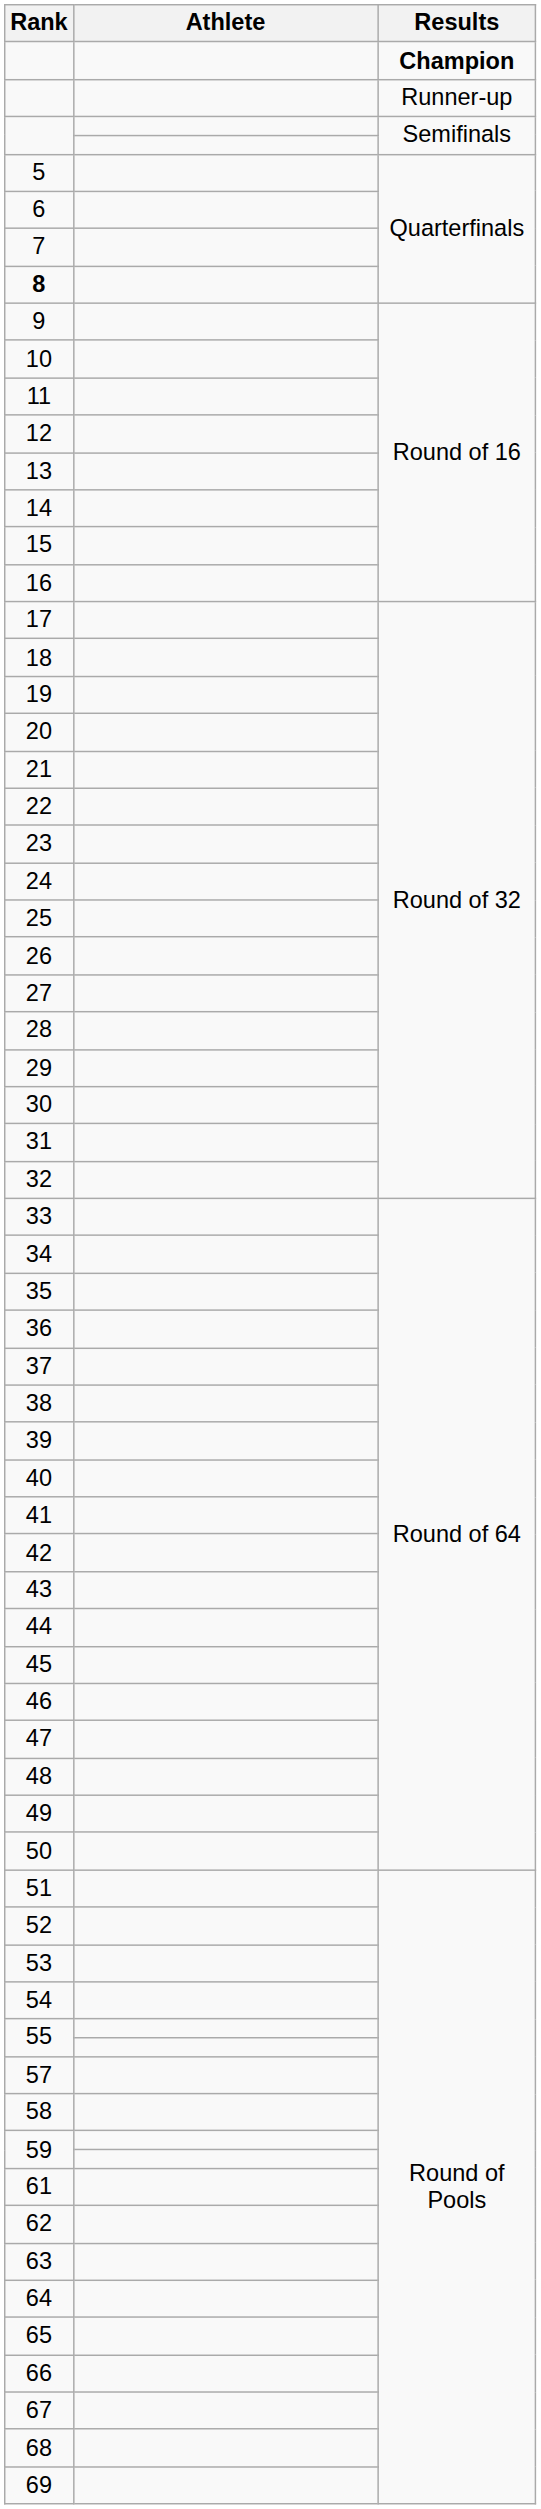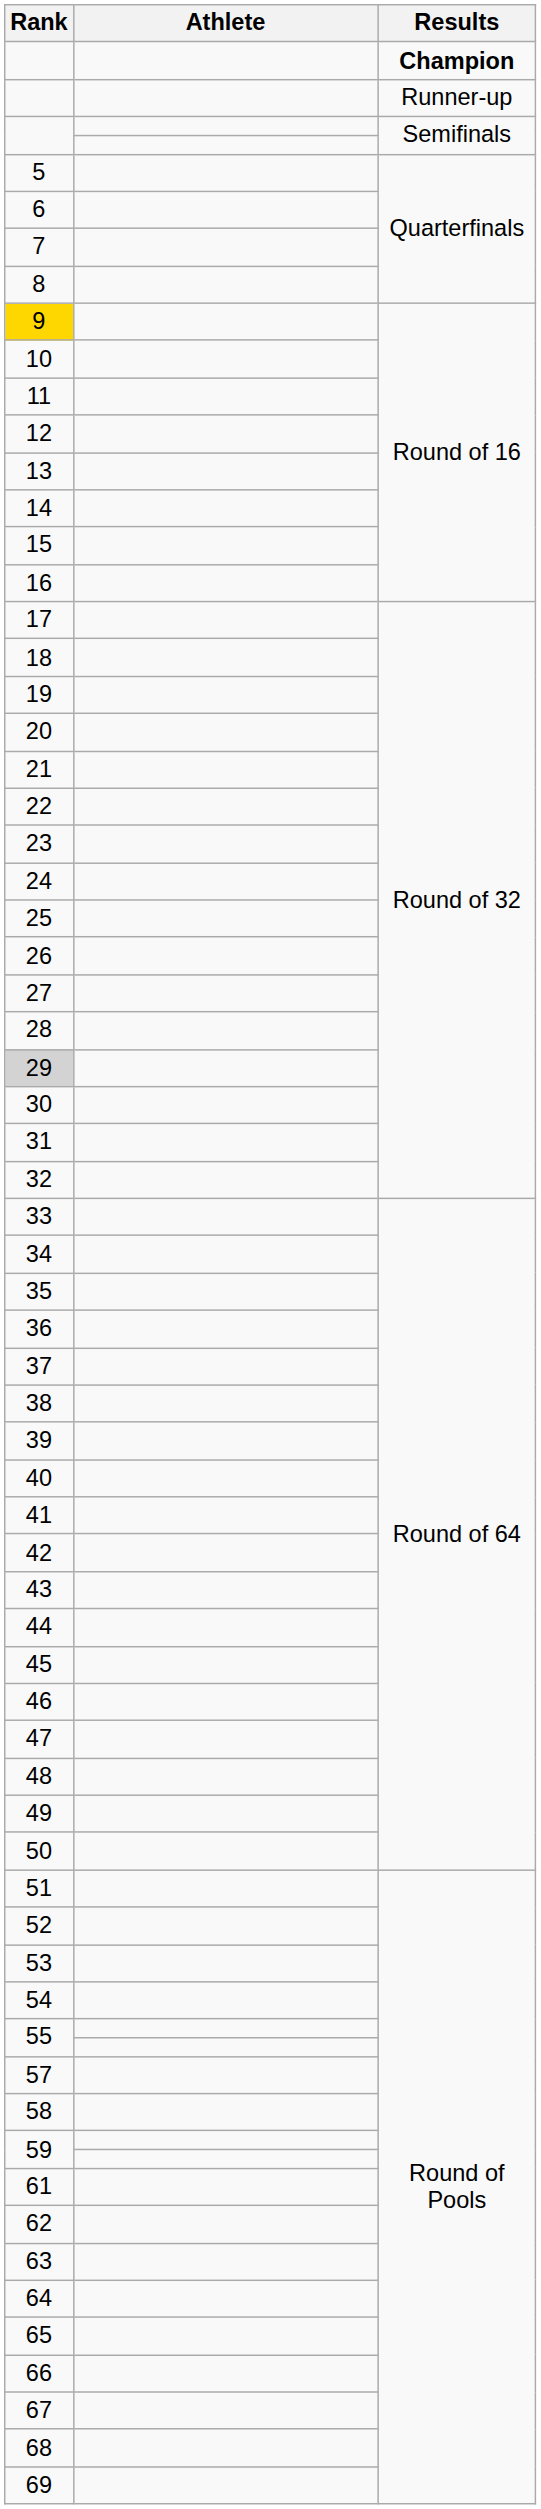(39, 284) bold -> (39, 284) normal
(39, 321) no background -> (39, 321) gold background
(39, 1067) no background -> (39, 1067) lightgrey background
